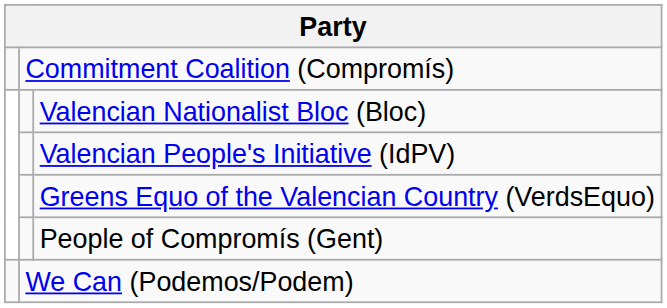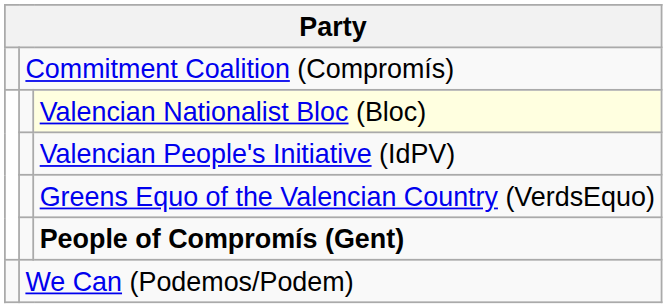(233, 112) no background -> (233, 112) lightyellow background
(211, 239) normal -> (222, 239) bold
